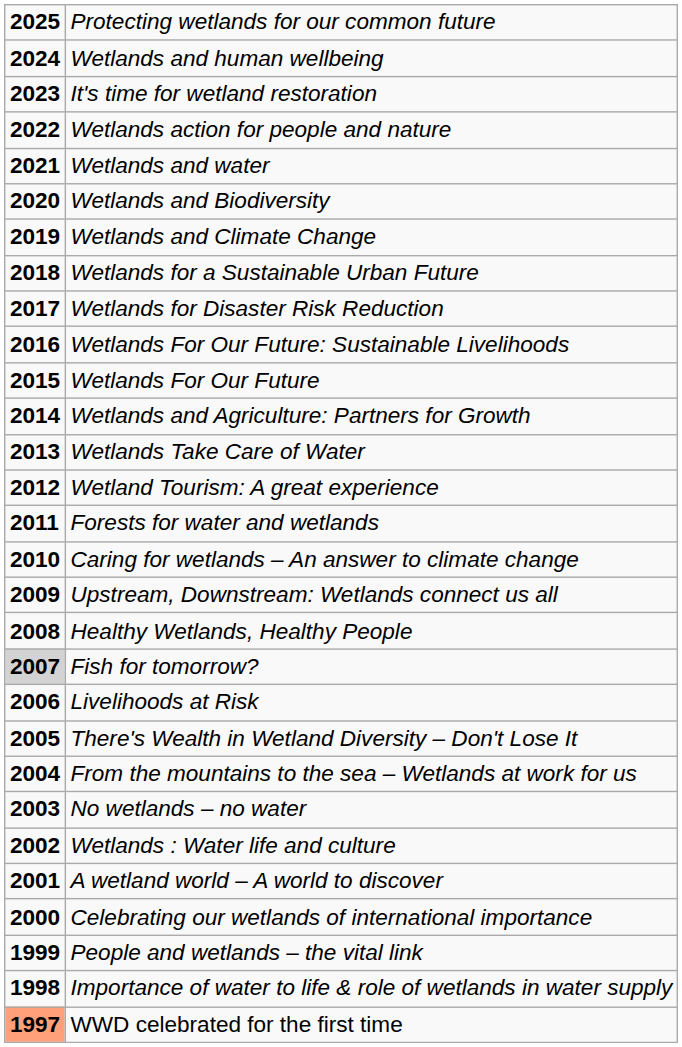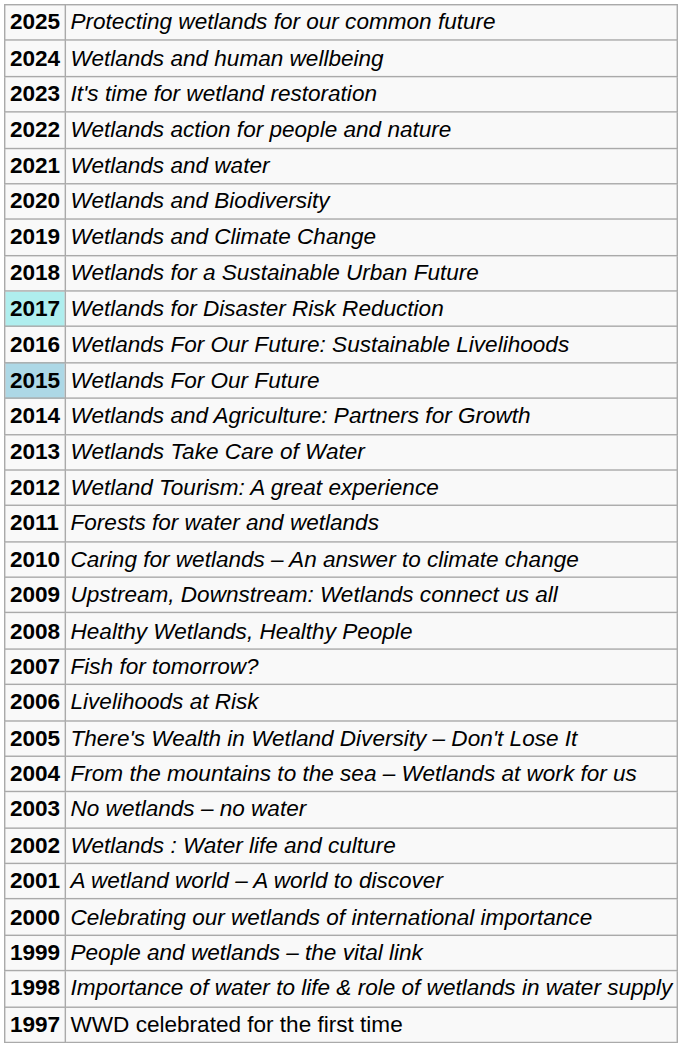(35, 308) no background -> (35, 308) paleturquoise background
(35, 380) no background -> (35, 380) lightblue background
(35, 666) lightgrey background -> (35, 666) no background
(35, 1024) lightsalmon background -> (35, 1024) no background
